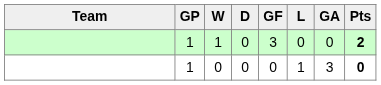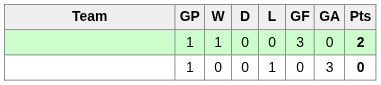columns swapped: (301, 17) <-> (273, 17)
